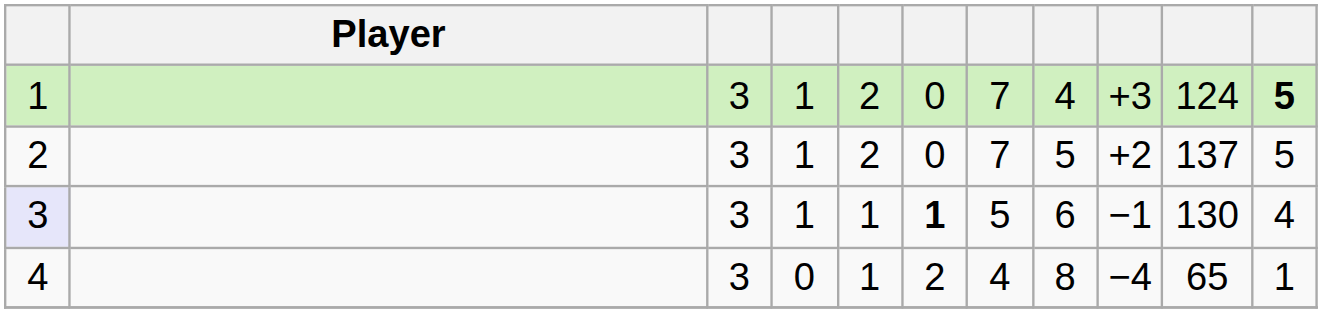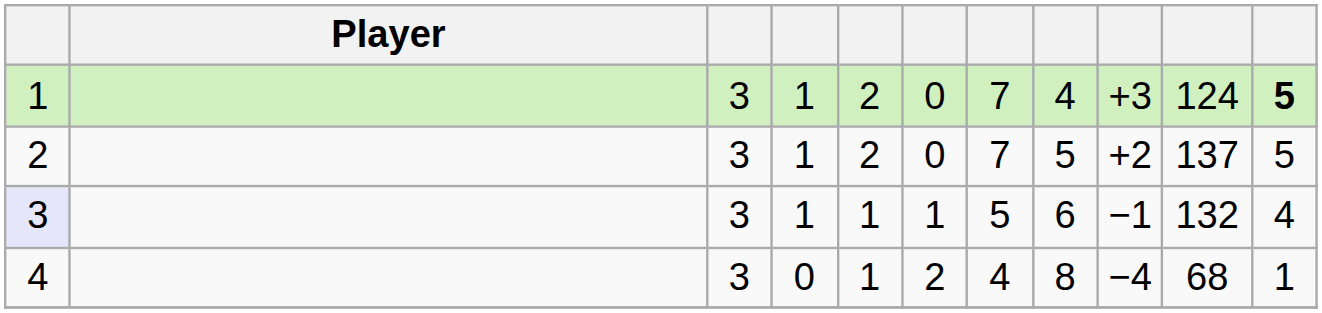(935, 215) bold -> (935, 215) normal
(1207, 215) 130 -> (1207, 215) 132
(1207, 276) 65 -> (1207, 276) 68
